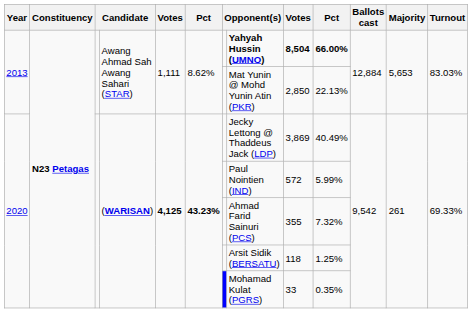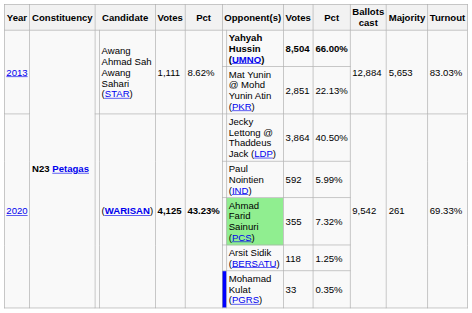(298, 90) 2,850 -> (298, 90) 2,851
(298, 138) 3,869 -> (298, 138) 3,864
(332, 138) 40.49% -> (332, 138) 40.50%
(294, 180) 572 -> (294, 180) 592
(244, 222) no background -> (244, 222) lightgreen background
